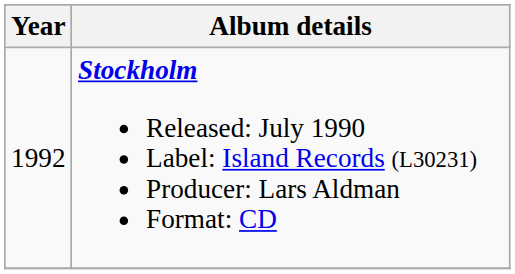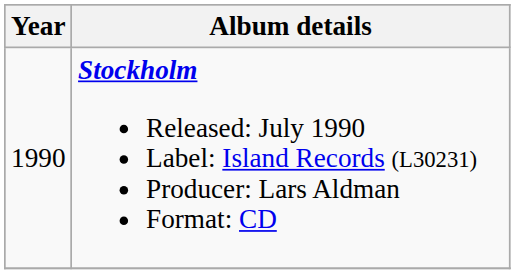(38, 157) 1992 -> (38, 157) 1990
